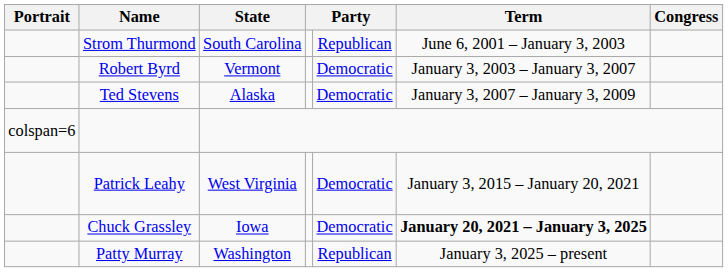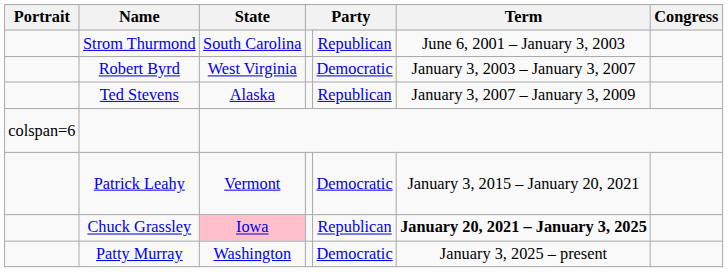(252, 69) Vermont -> (252, 69) West Virginia
(355, 95) Democratic -> (355, 95) Republican
(252, 183) West Virginia -> (252, 183) Vermont
(252, 227) no background -> (252, 227) pink background
(355, 227) Democratic -> (355, 227) Republican
(355, 253) Republican -> (355, 253) Democratic
